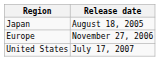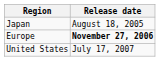(113, 37) normal -> (113, 37) bold
